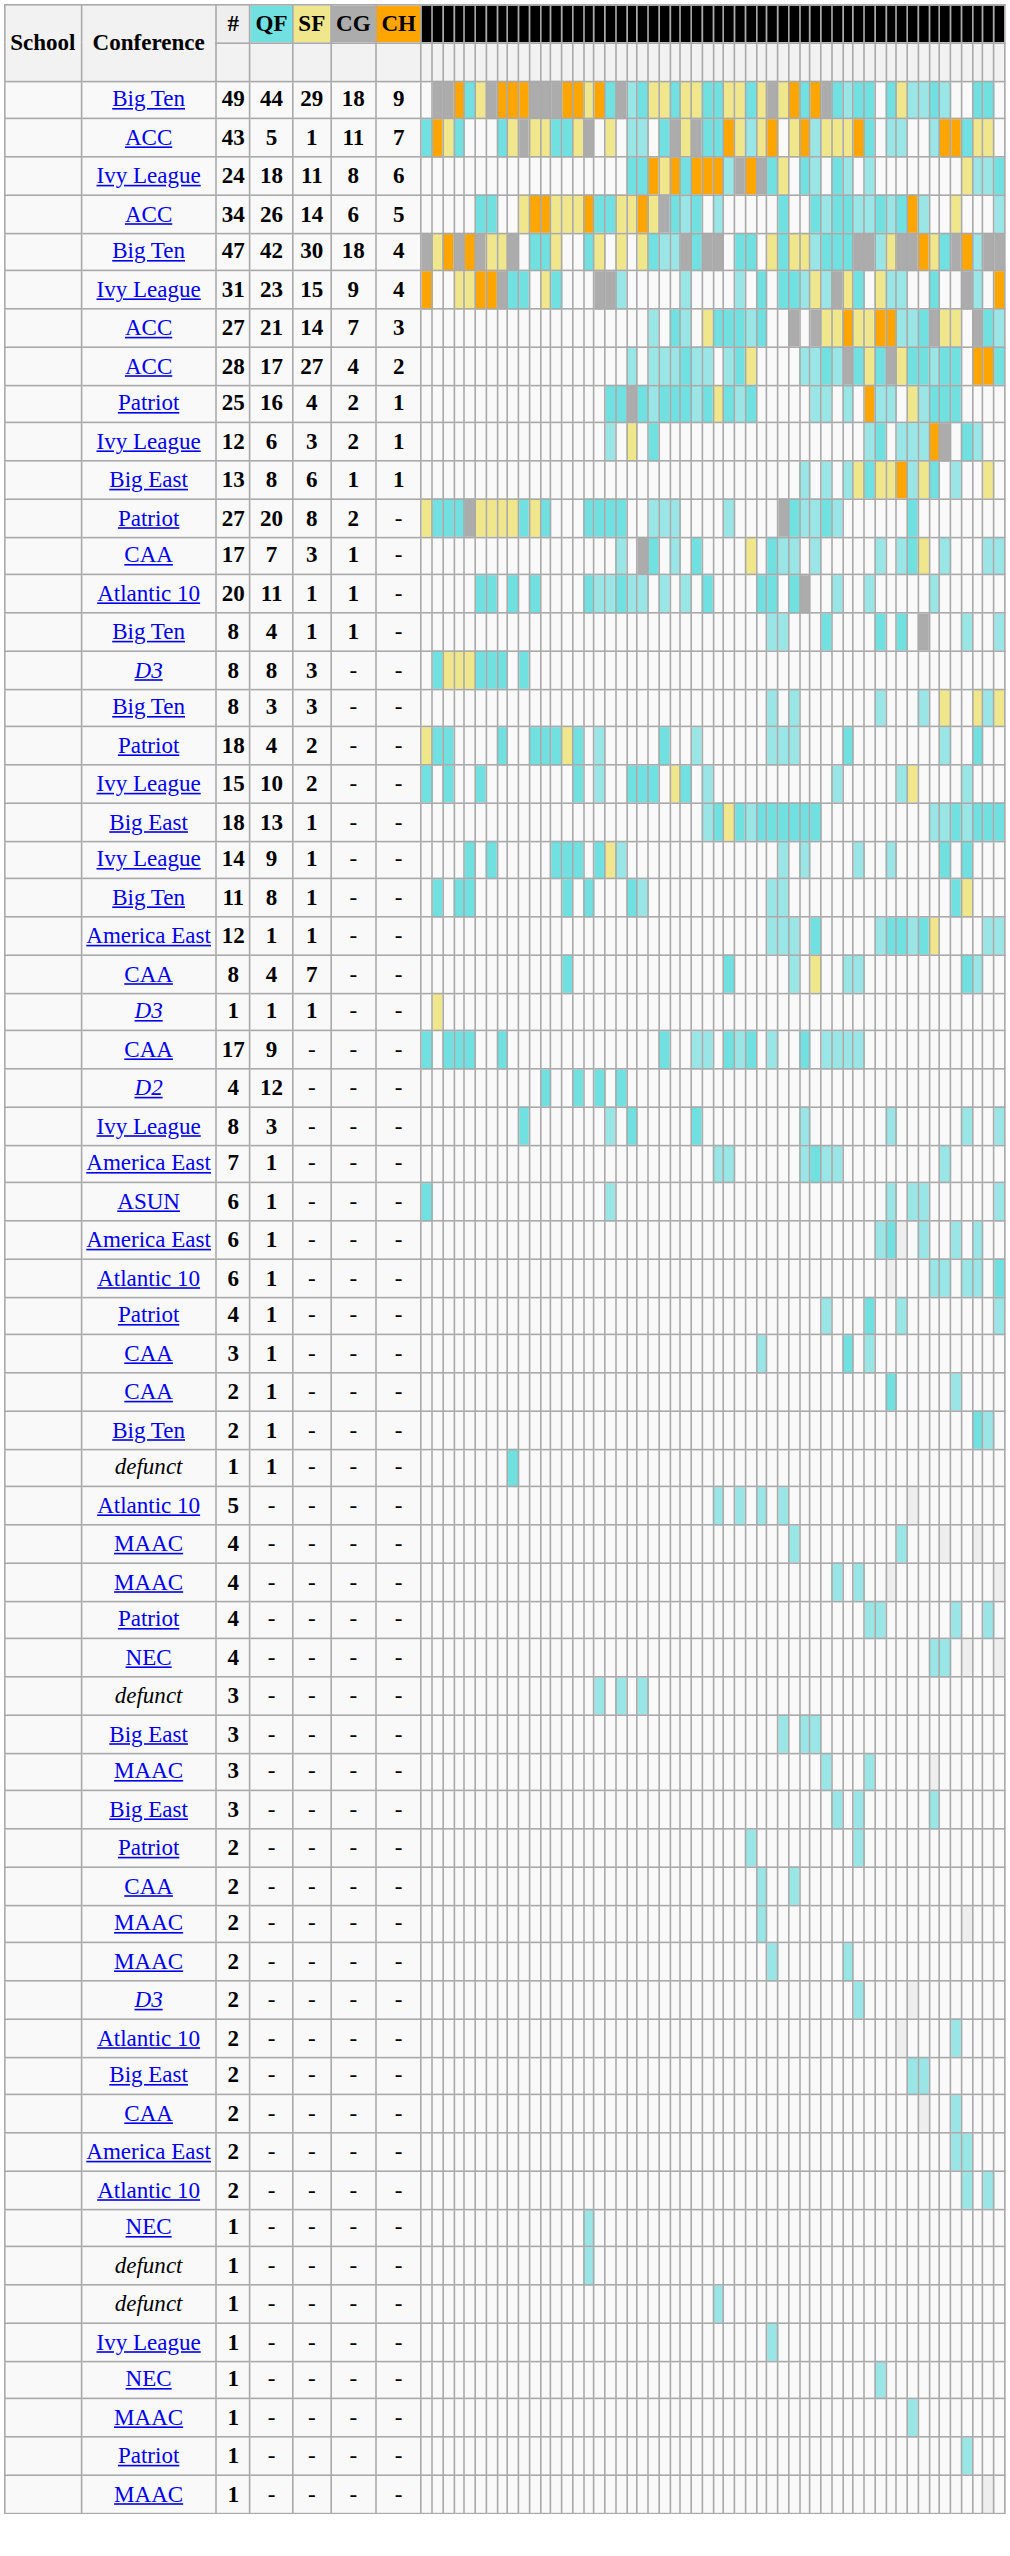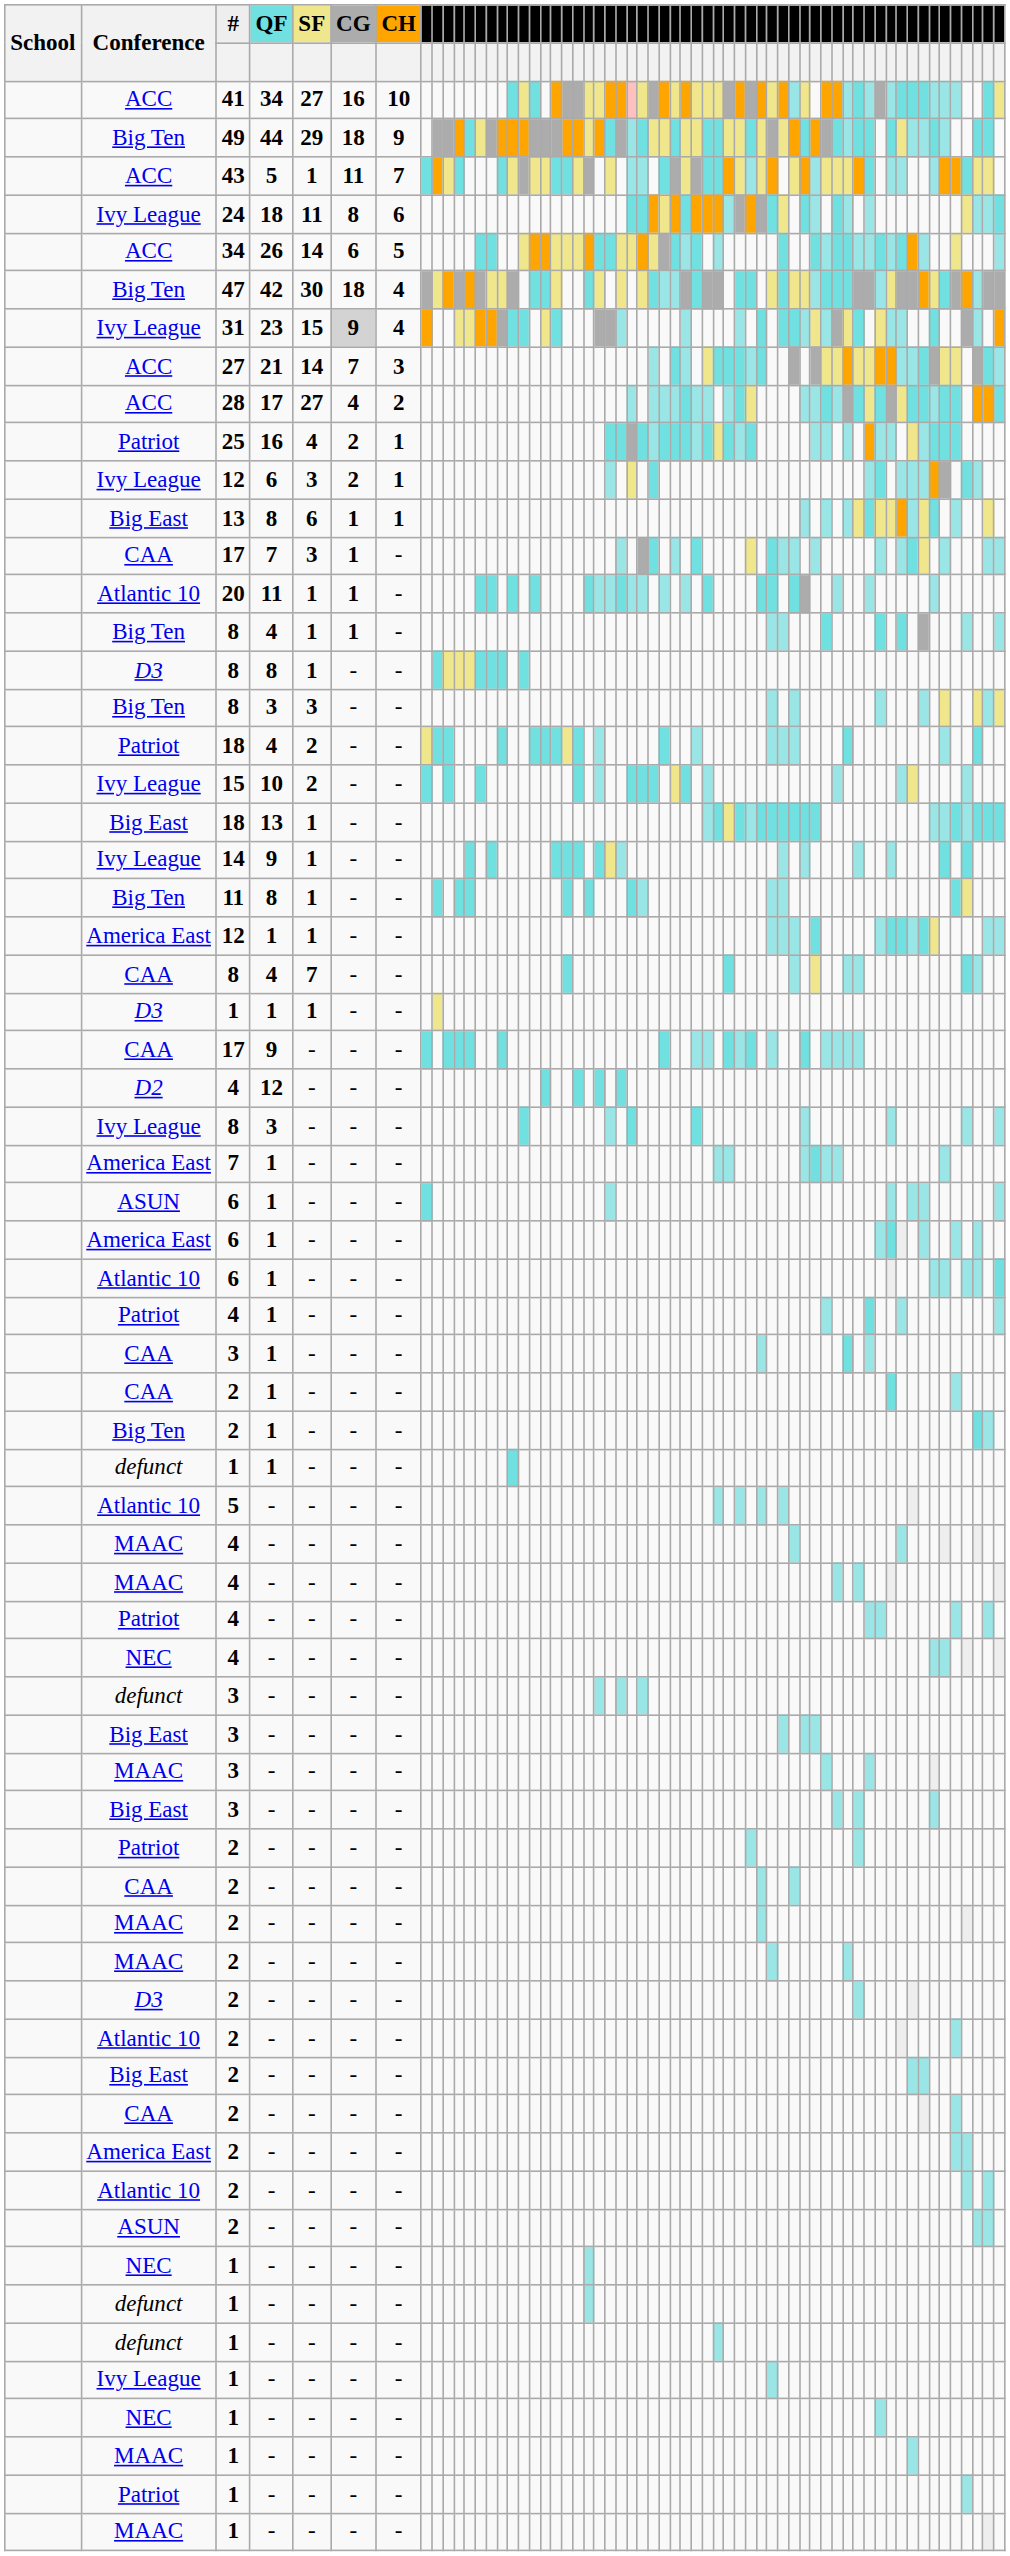+ row: (149, 99)
(353, 289) no background -> (353, 327) lightgrey background
- row: (149, 517)
(312, 669) 3 -> (312, 669) 1
+ row: (149, 2227)
